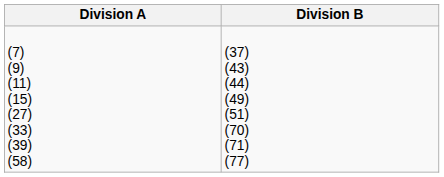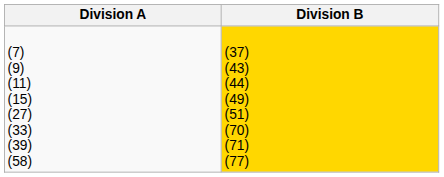(237, 106) no background -> (237, 106) gold background
